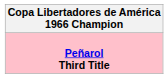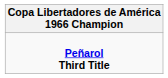(84, 59) pink background -> (84, 59) no background
